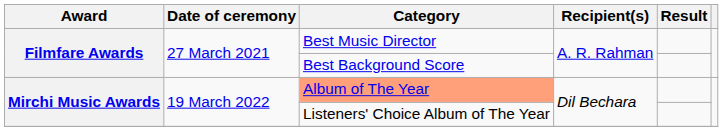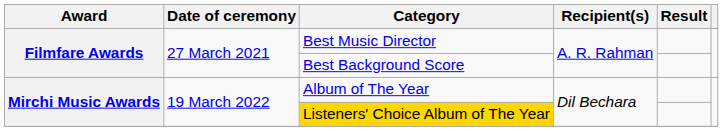(366, 89) lightsalmon background -> (366, 89) no background
(426, 114) no background -> (426, 114) gold background
